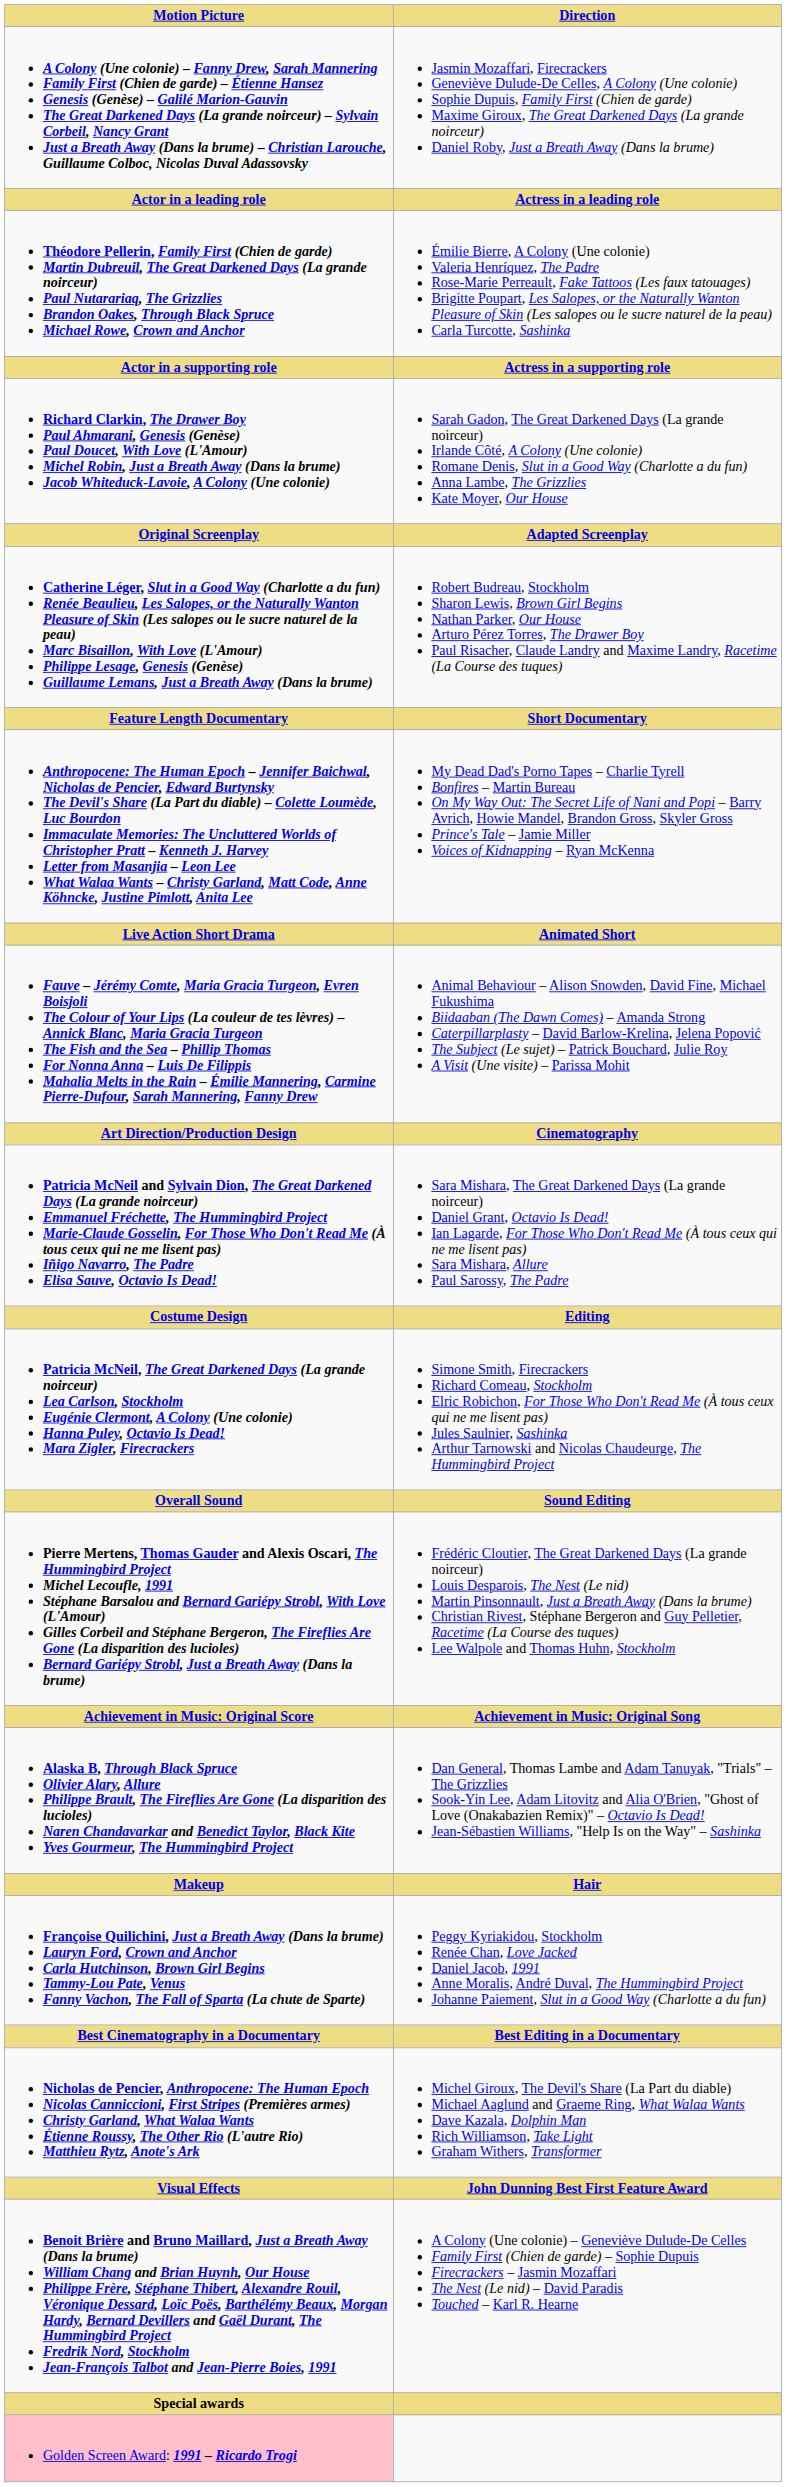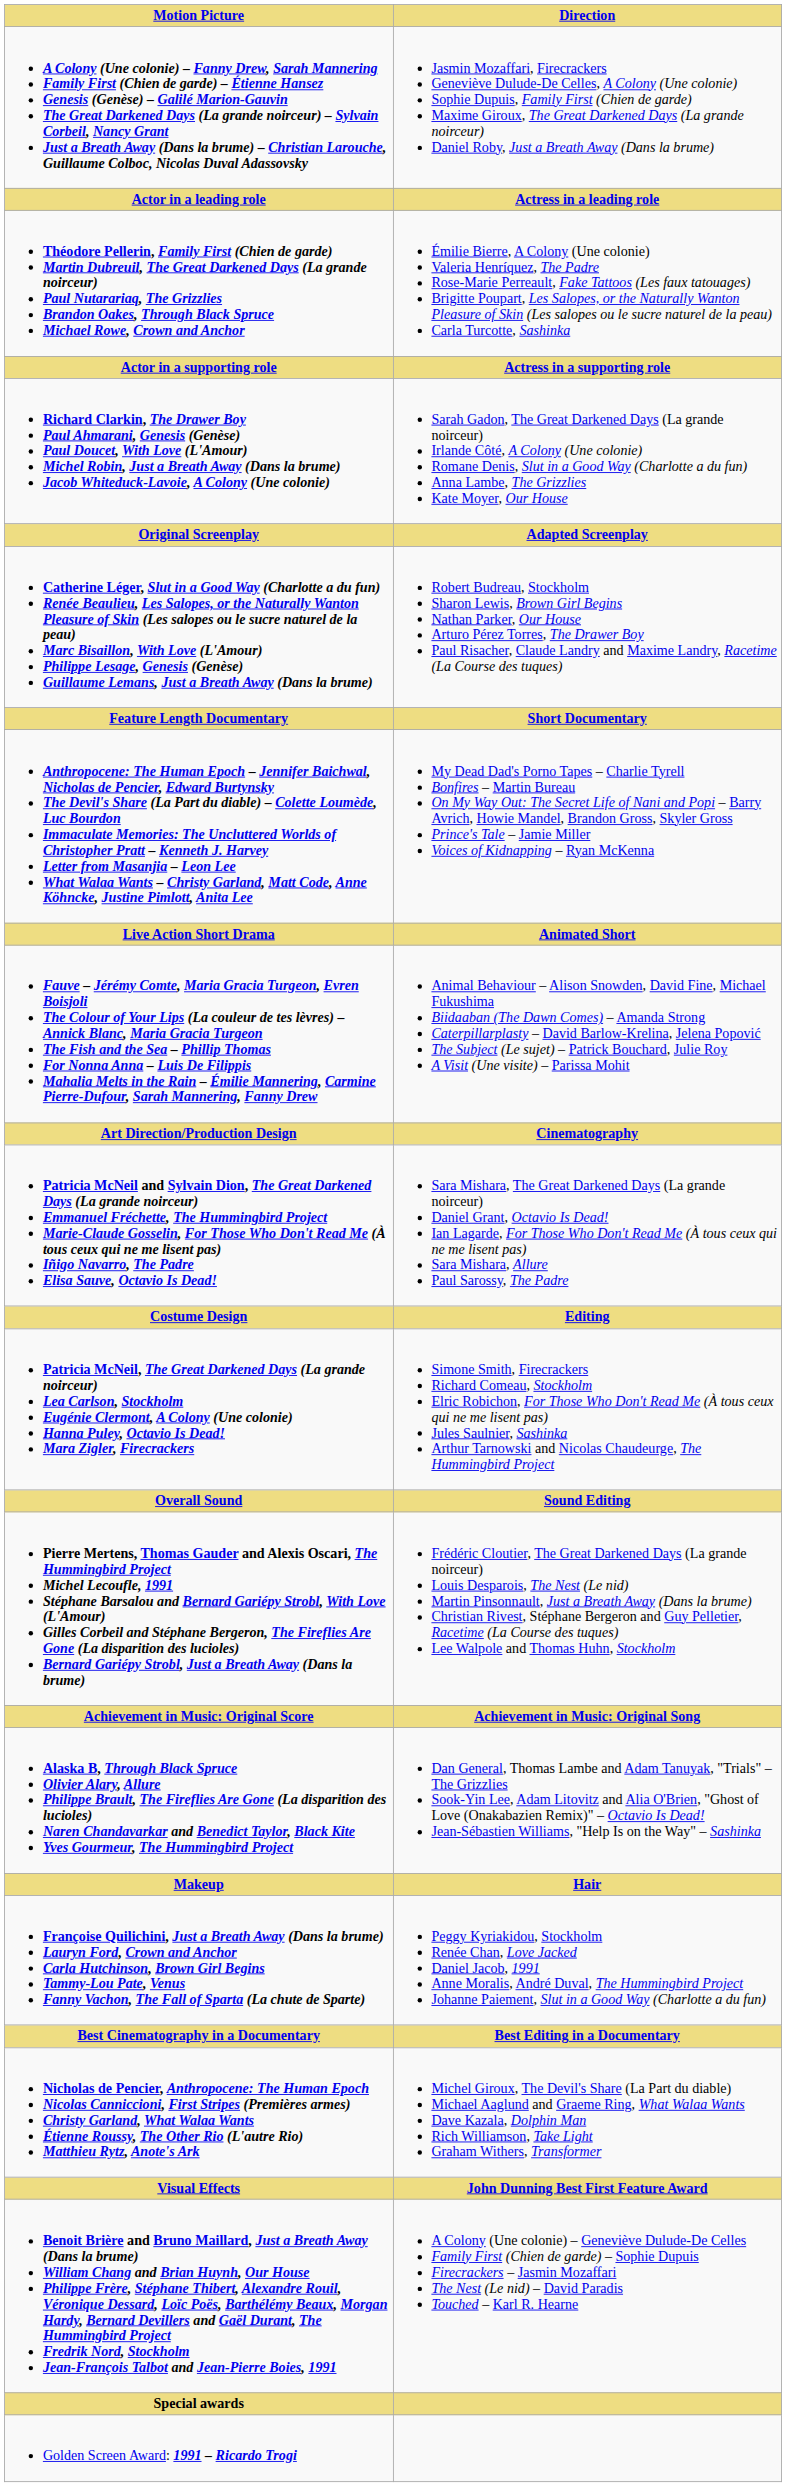(199, 2456) pink background -> (199, 2456) no background
